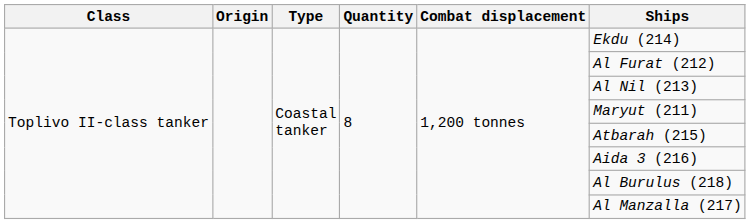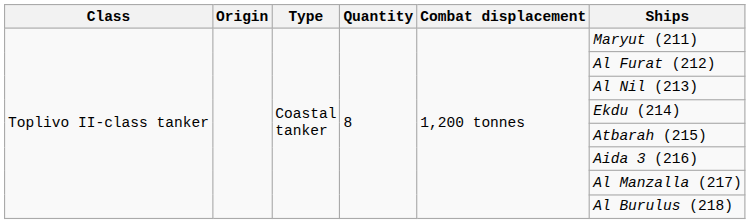(637, 40) Ekdu (214) -> (646, 40) Maryut (211)
(646, 111) Maryut (211) -> (637, 111) Ekdu (214)
(663, 183) Al Burulus (218) -> (667, 183) Al Manzalla (217)
(667, 206) Al Manzalla (217) -> (663, 206) Al Burulus (218)
